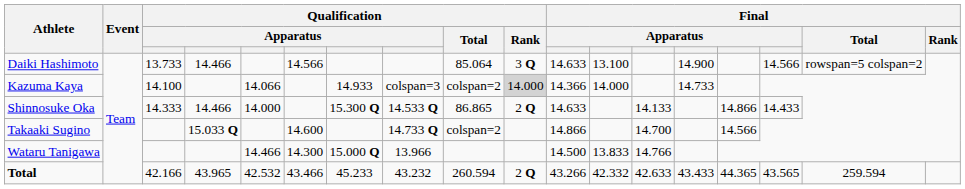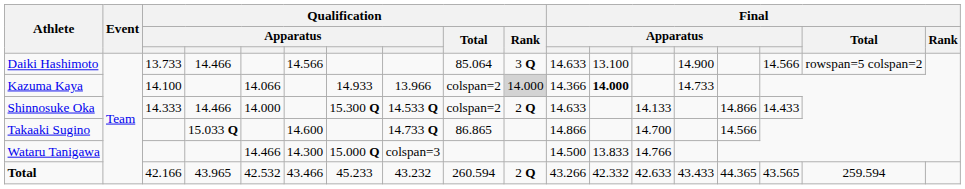(413, 86) colspan=3 -> (413, 86) 13.966
(611, 86) normal -> (611, 86) bold
(474, 107) 86.865 -> (474, 107) colspan=2
(474, 129) colspan=2 -> (474, 129) 86.865
(413, 151) 13.966 -> (413, 151) colspan=3
